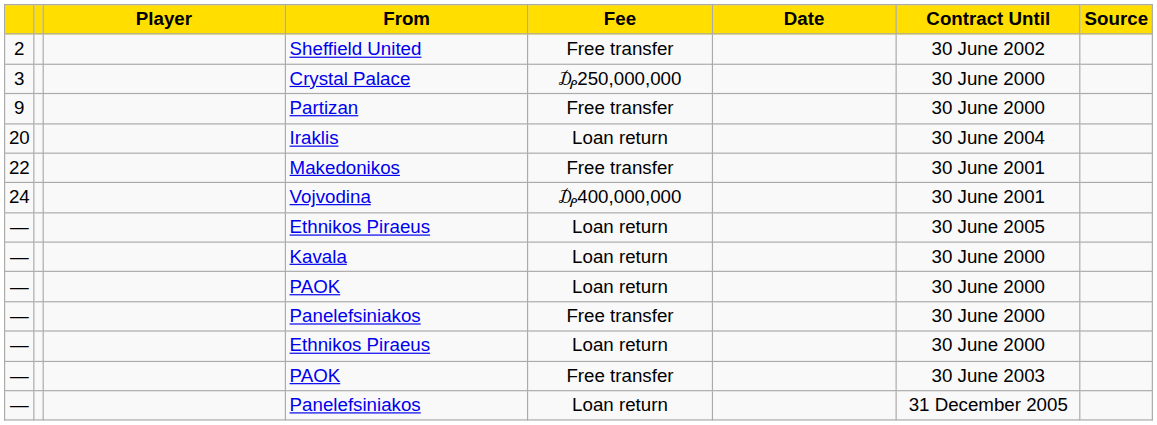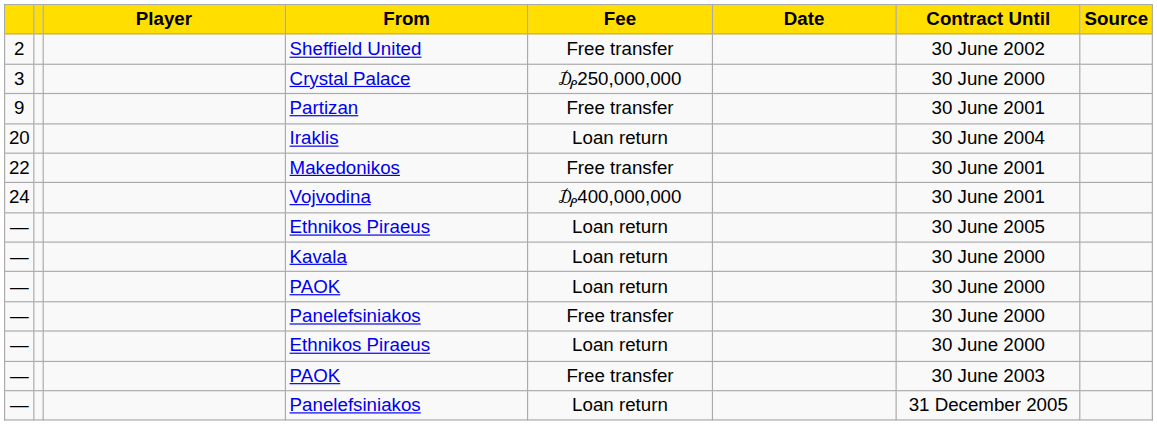(988, 108) 30 June 2000 -> (988, 108) 30 June 2001
